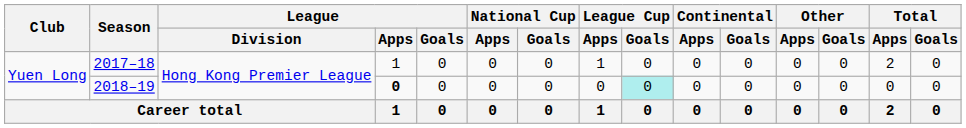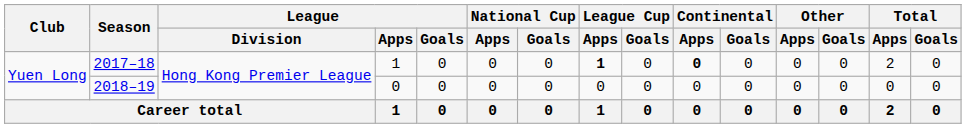(601, 64) normal -> (601, 64) bold
(697, 64) normal -> (697, 64) bold
(396, 88) bold -> (396, 88) normal
(648, 88) paleturquoise background -> (648, 88) no background
